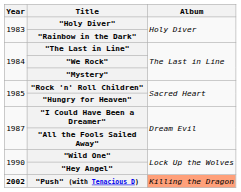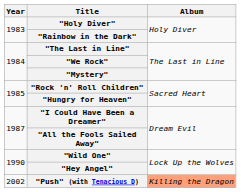(16, 181) bold -> (16, 181) normal
